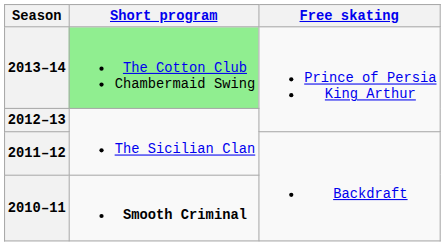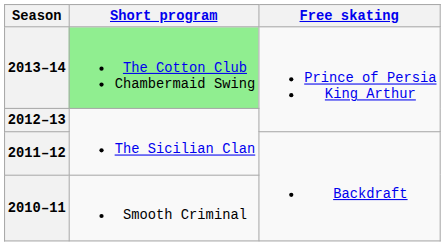(164, 216) bold -> (164, 216) normal
